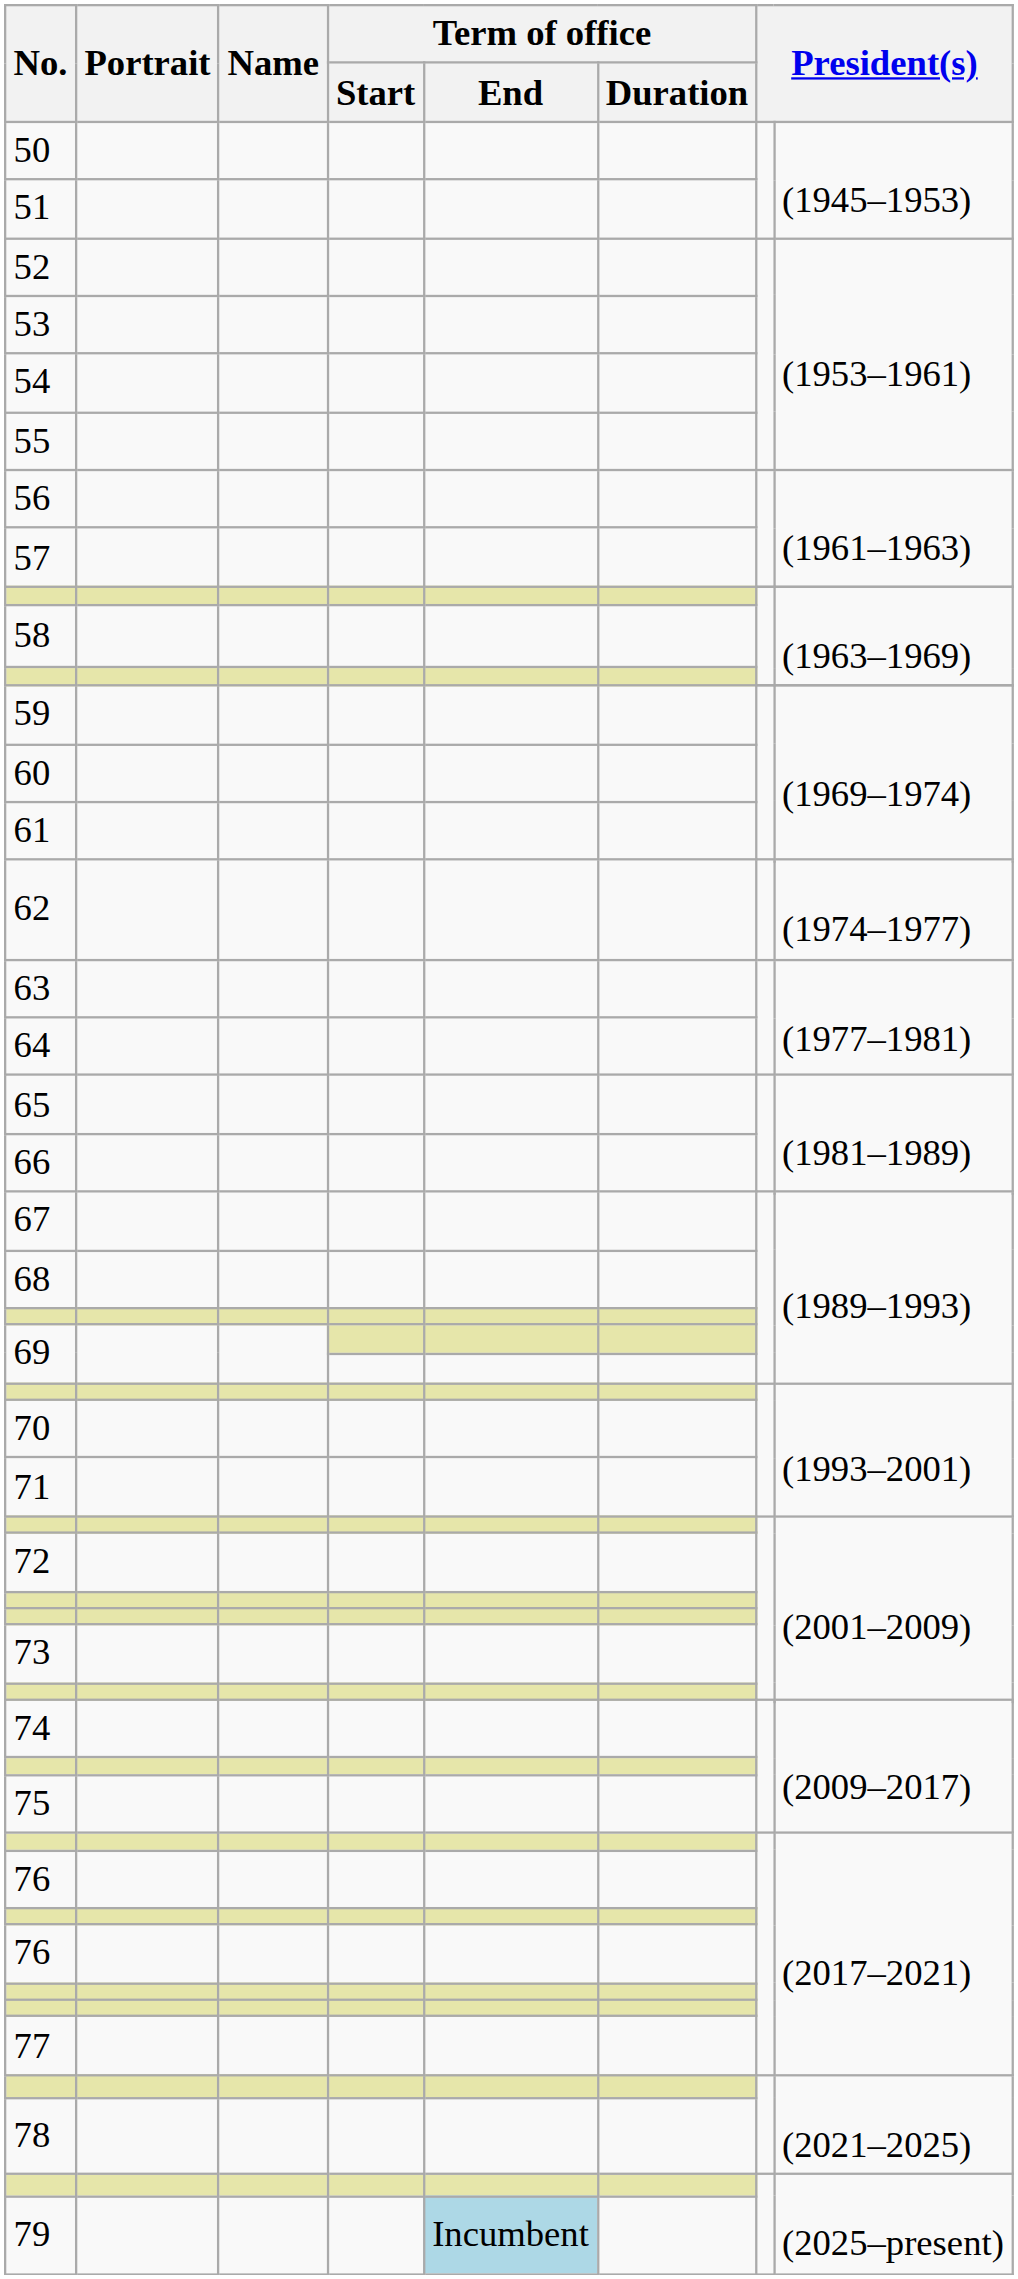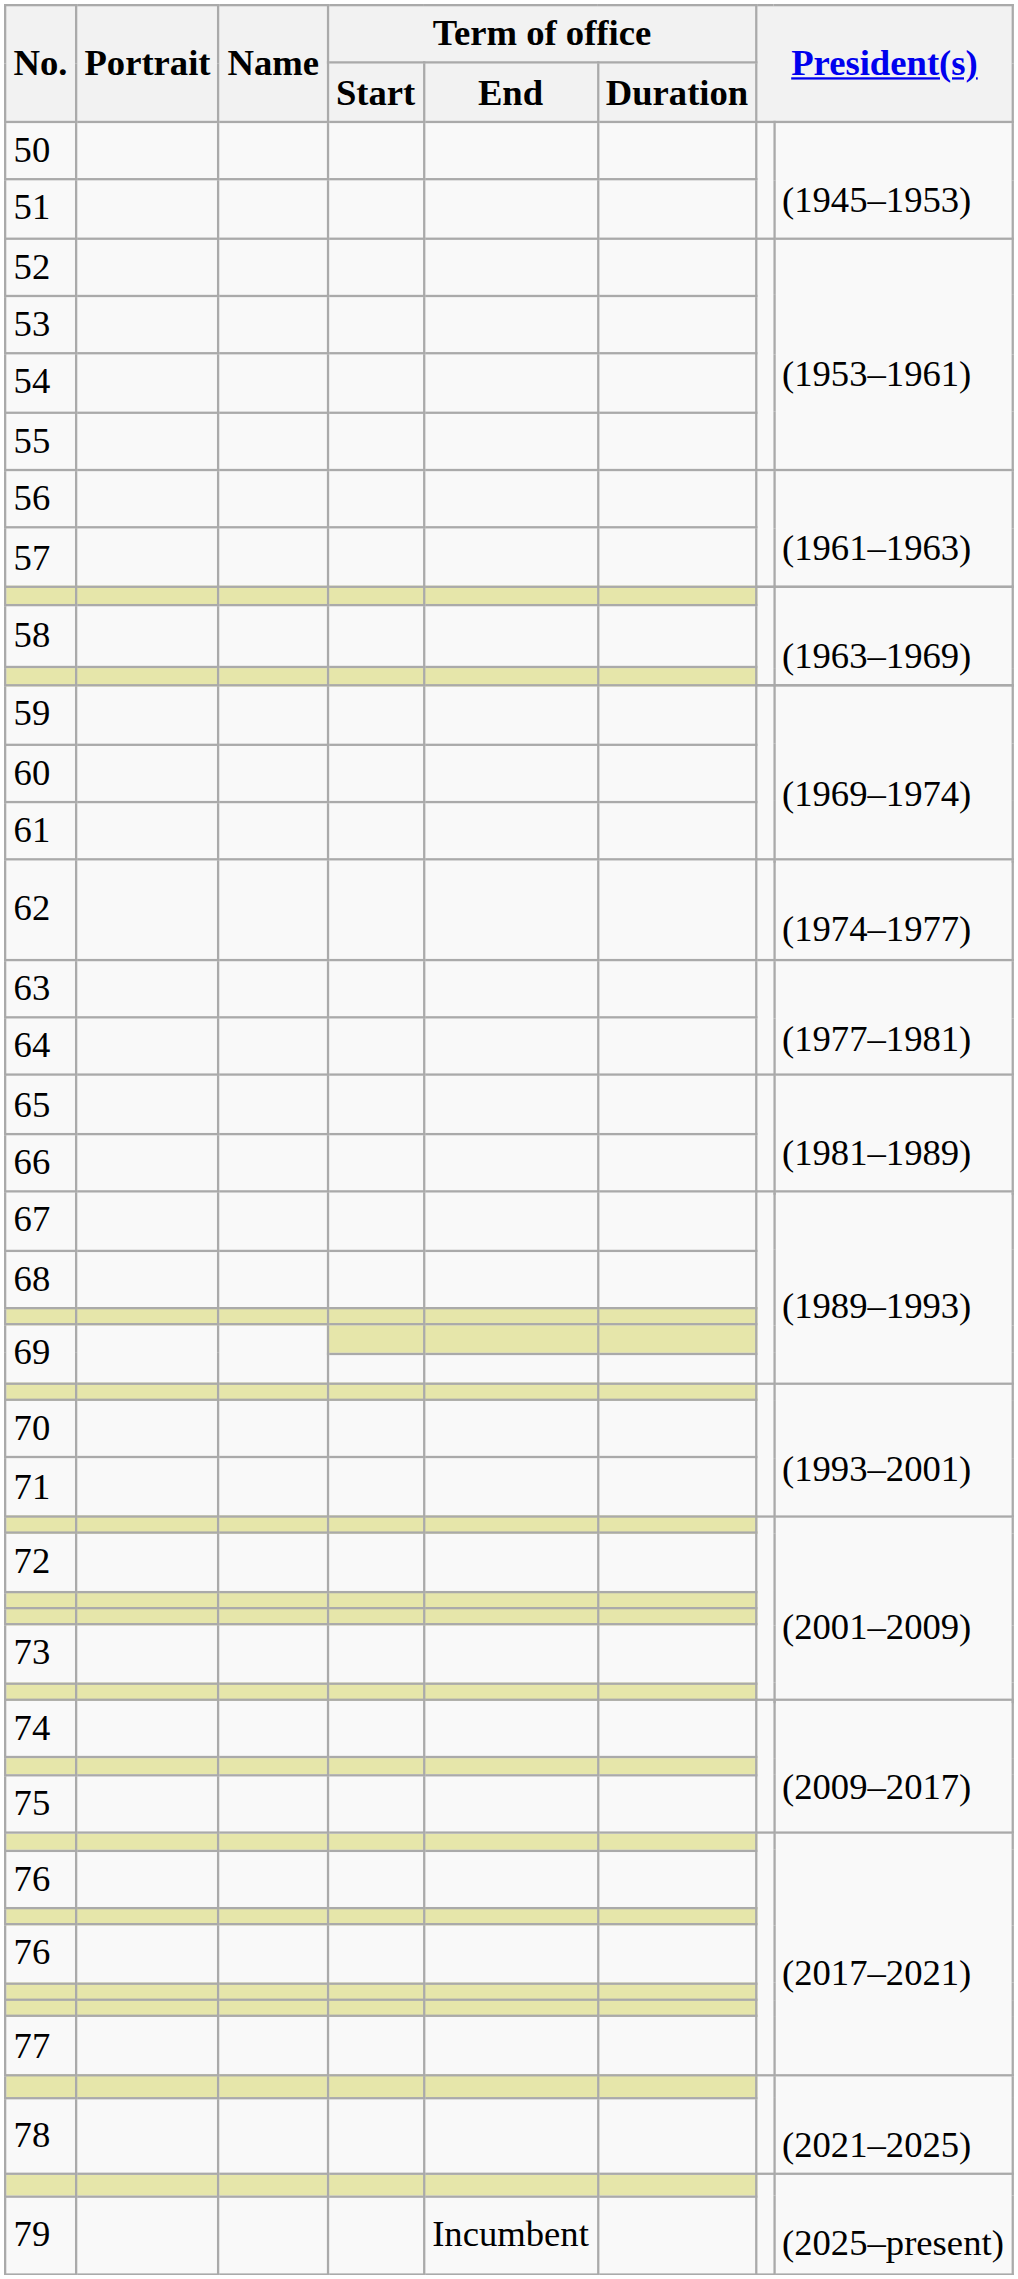(511, 2234) lightblue background -> (511, 2234) no background
